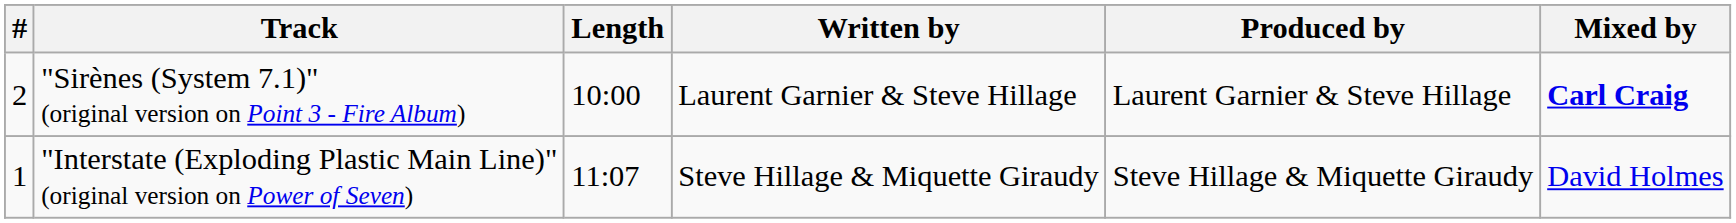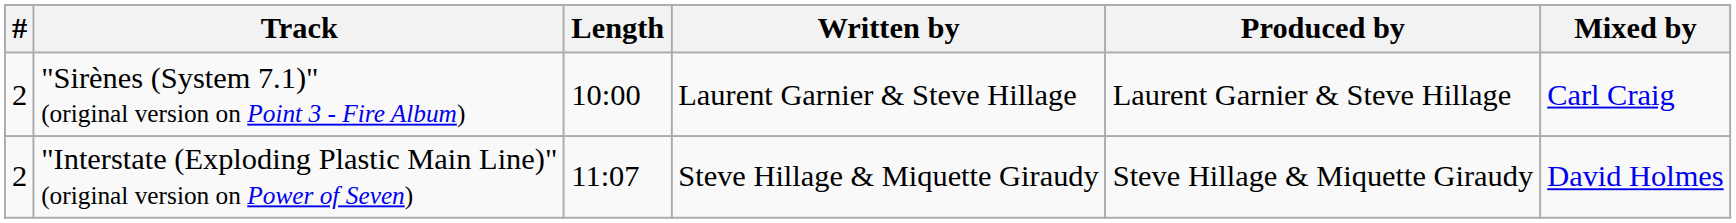(1618, 93) bold -> (1611, 93) normal
(20, 176) 1 -> (20, 176) 2
